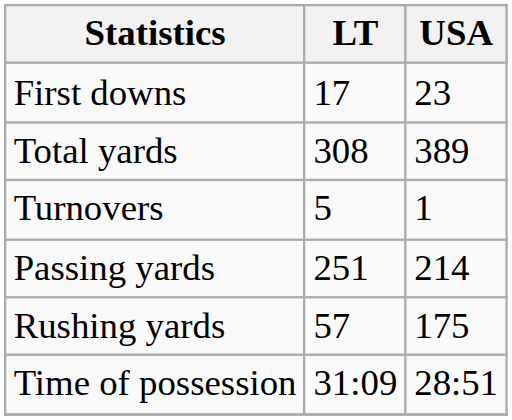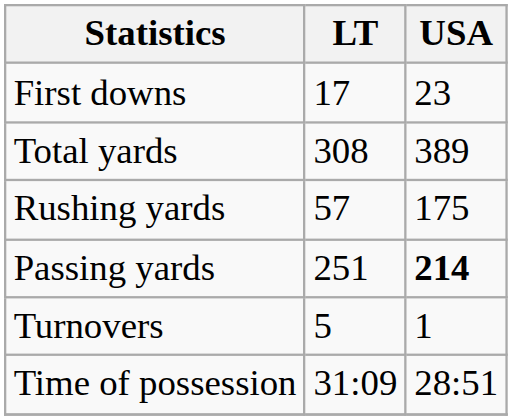rows swapped: (119, 325) <-> (89, 208)
(442, 267) normal -> (442, 267) bold
